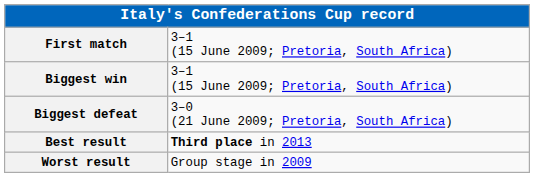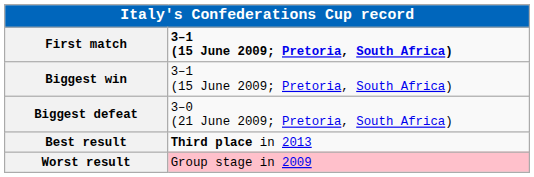(349, 45) normal -> (349, 45) bold
(349, 162) no background -> (349, 162) pink background
